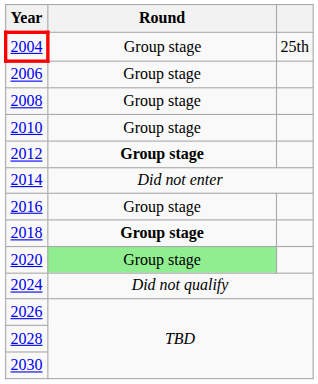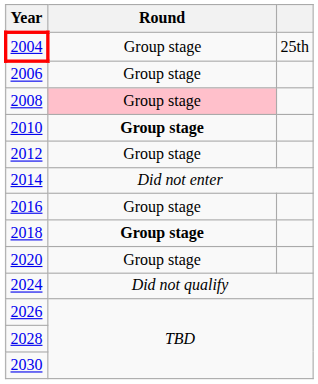(162, 101) no background -> (162, 101) pink background
(162, 127) normal -> (162, 127) bold
(162, 154) bold -> (162, 154) normal
(162, 259) lightgreen background -> (162, 259) no background
